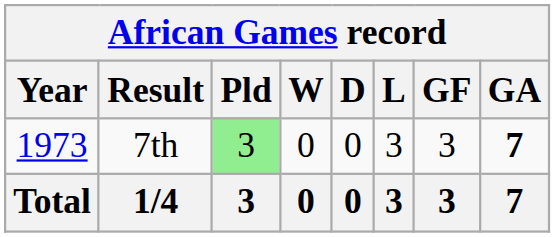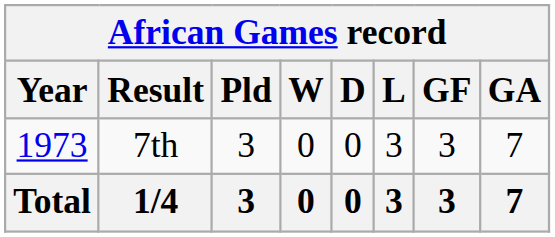(246, 145) lightgreen background -> (246, 145) no background
(514, 145) bold -> (514, 145) normal
